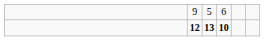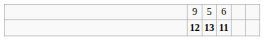(224, 28) 10 -> (224, 28) 11
